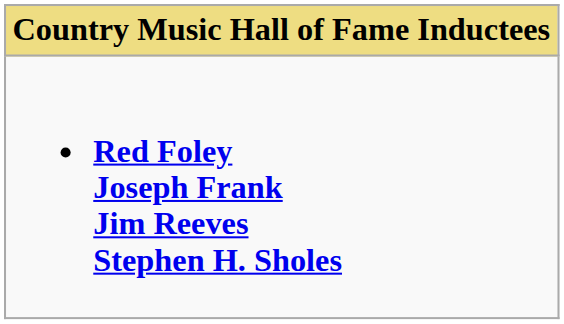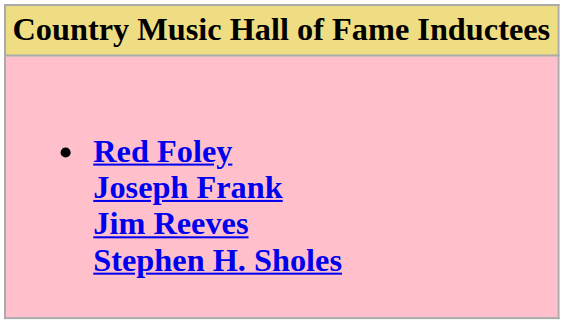(281, 205) no background -> (281, 205) pink background
